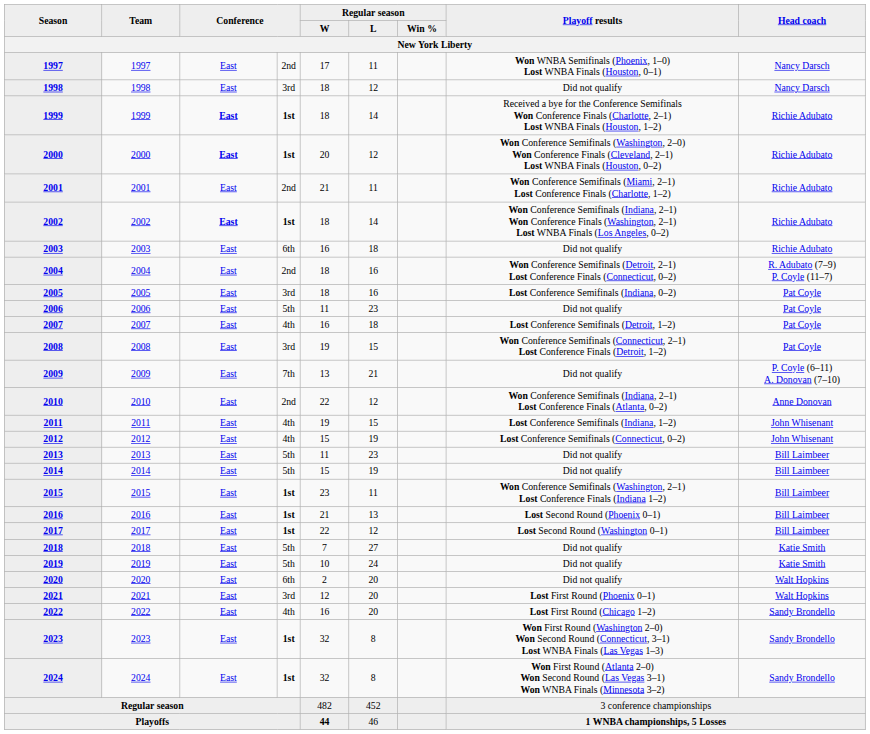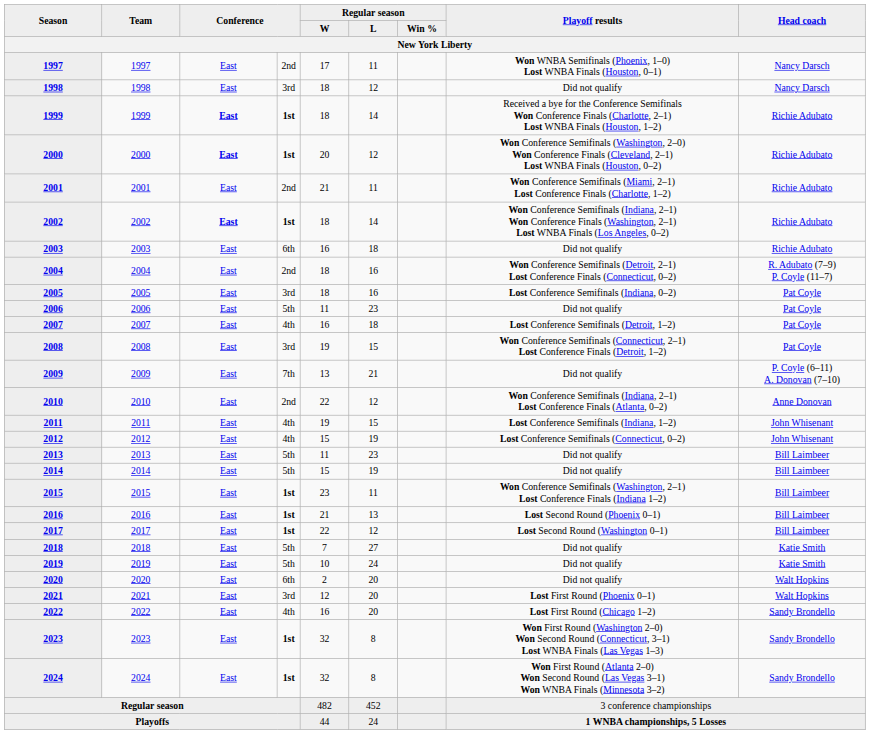(325, 721) bold -> (325, 721) normal
(373, 721) 46 -> (373, 721) 24
